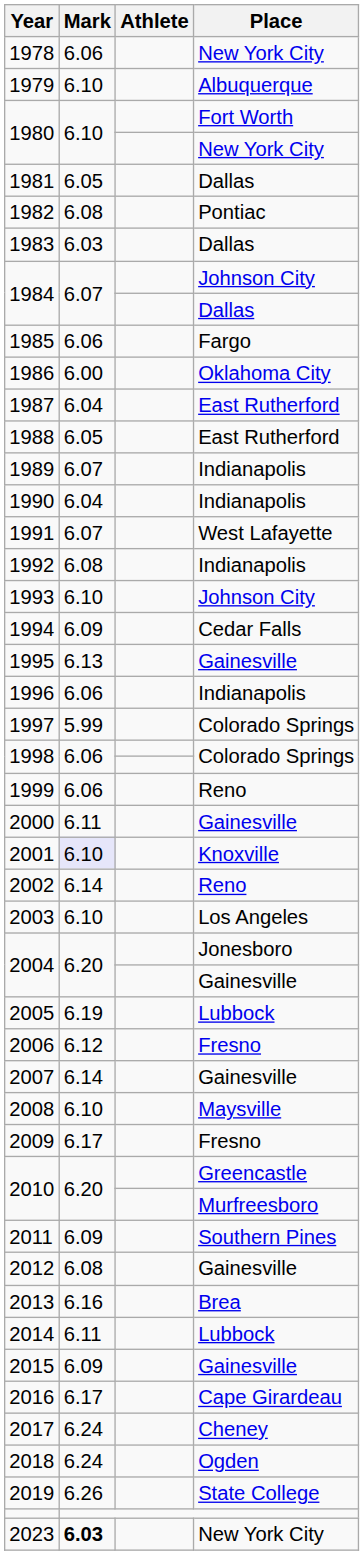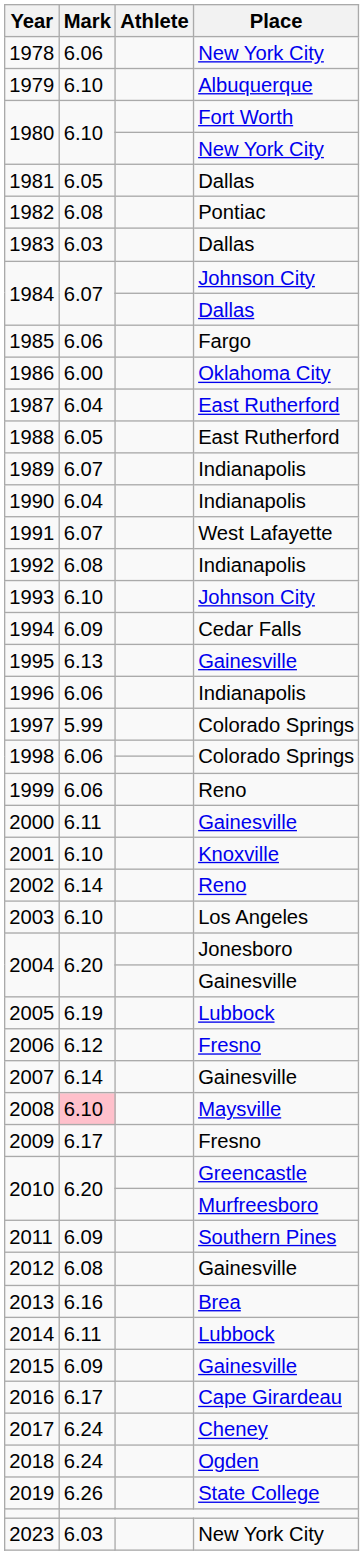(83, 853) lavender background -> (83, 853) no background
(83, 1109) no background -> (83, 1109) pink background
(83, 1534) bold -> (83, 1534) normal
